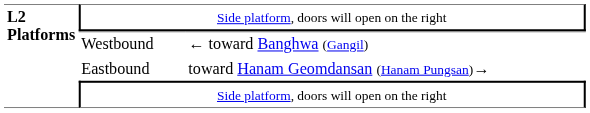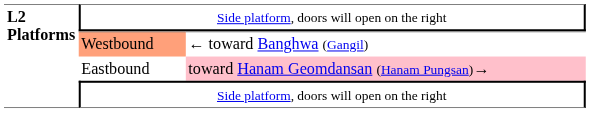(117, 44) no background -> (117, 44) lightsalmon background
(339, 68) no background -> (339, 68) pink background
